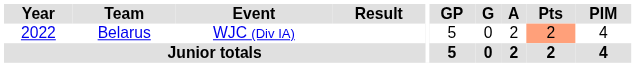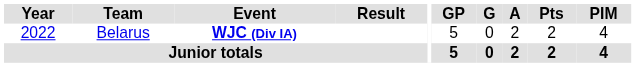(254, 33) normal -> (255, 33) bold
(551, 33) lightsalmon background -> (552, 33) no background
